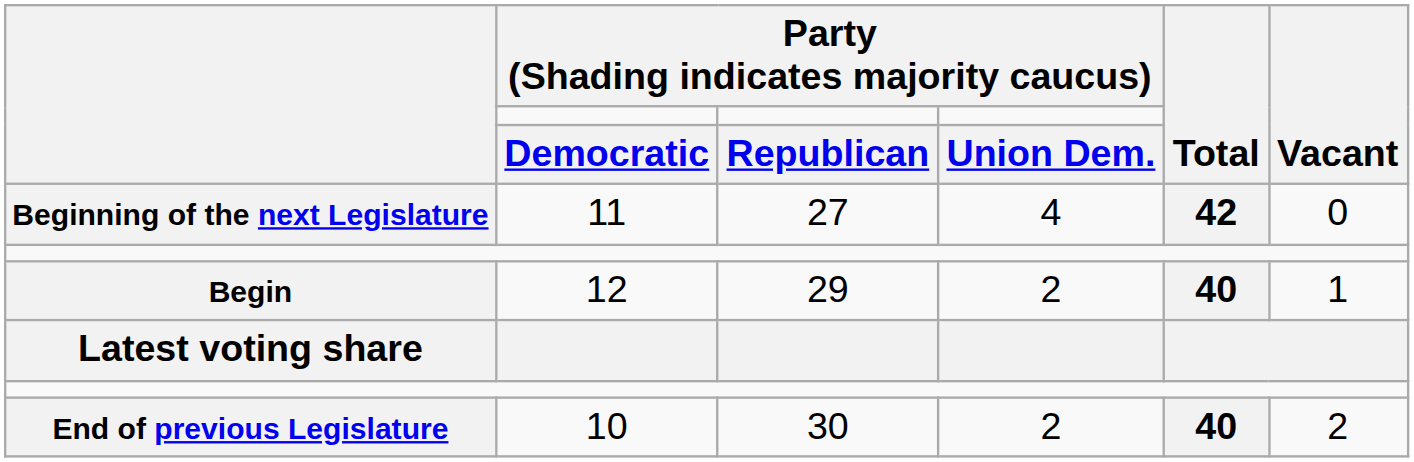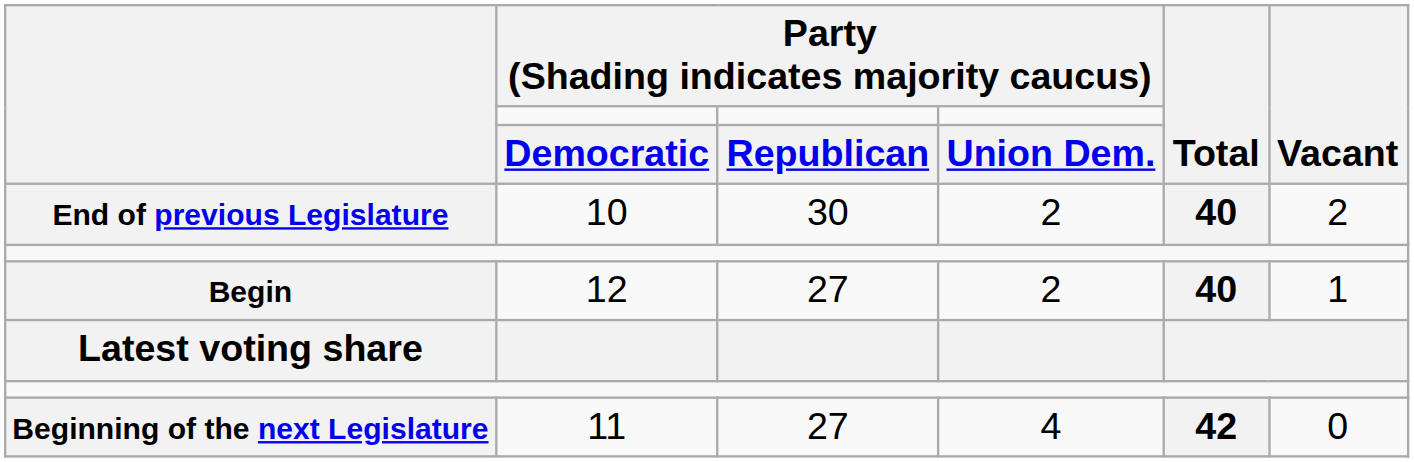rows swapped: (250, 427) <-> (250, 214)
(828, 290) 29 -> (828, 290) 27
